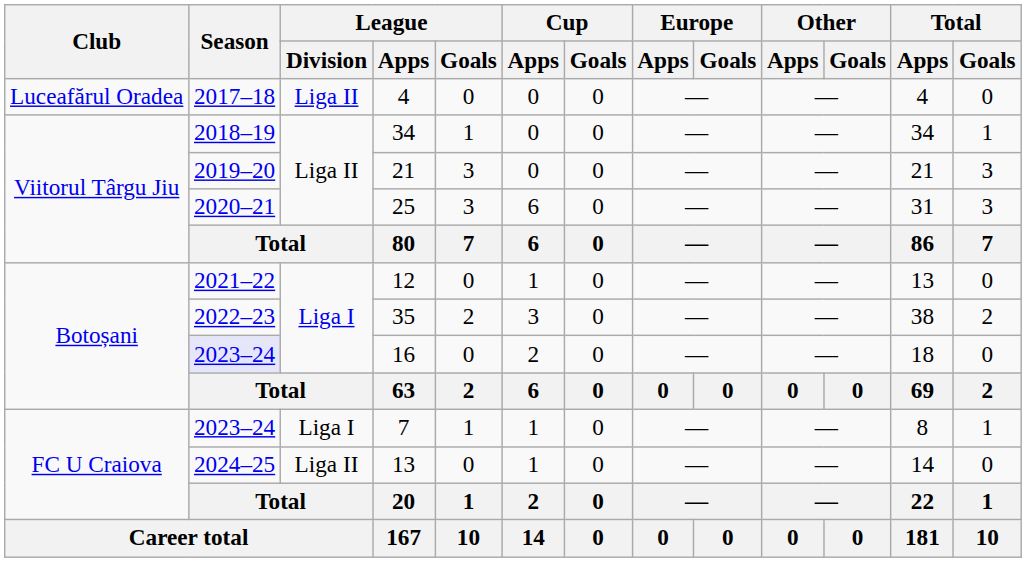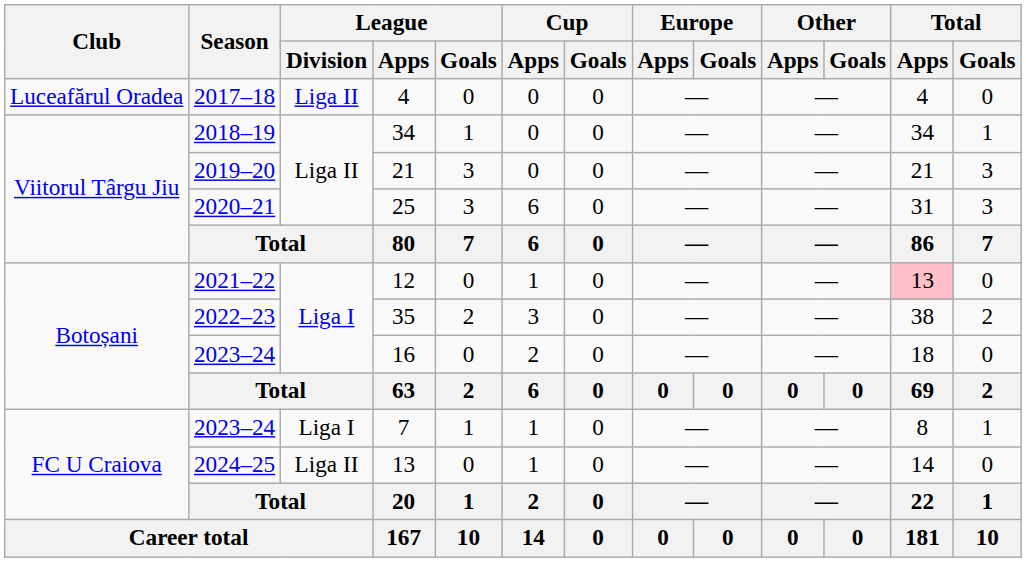(922, 280) no background -> (922, 280) pink background
(235, 354) lavender background -> (235, 354) no background
